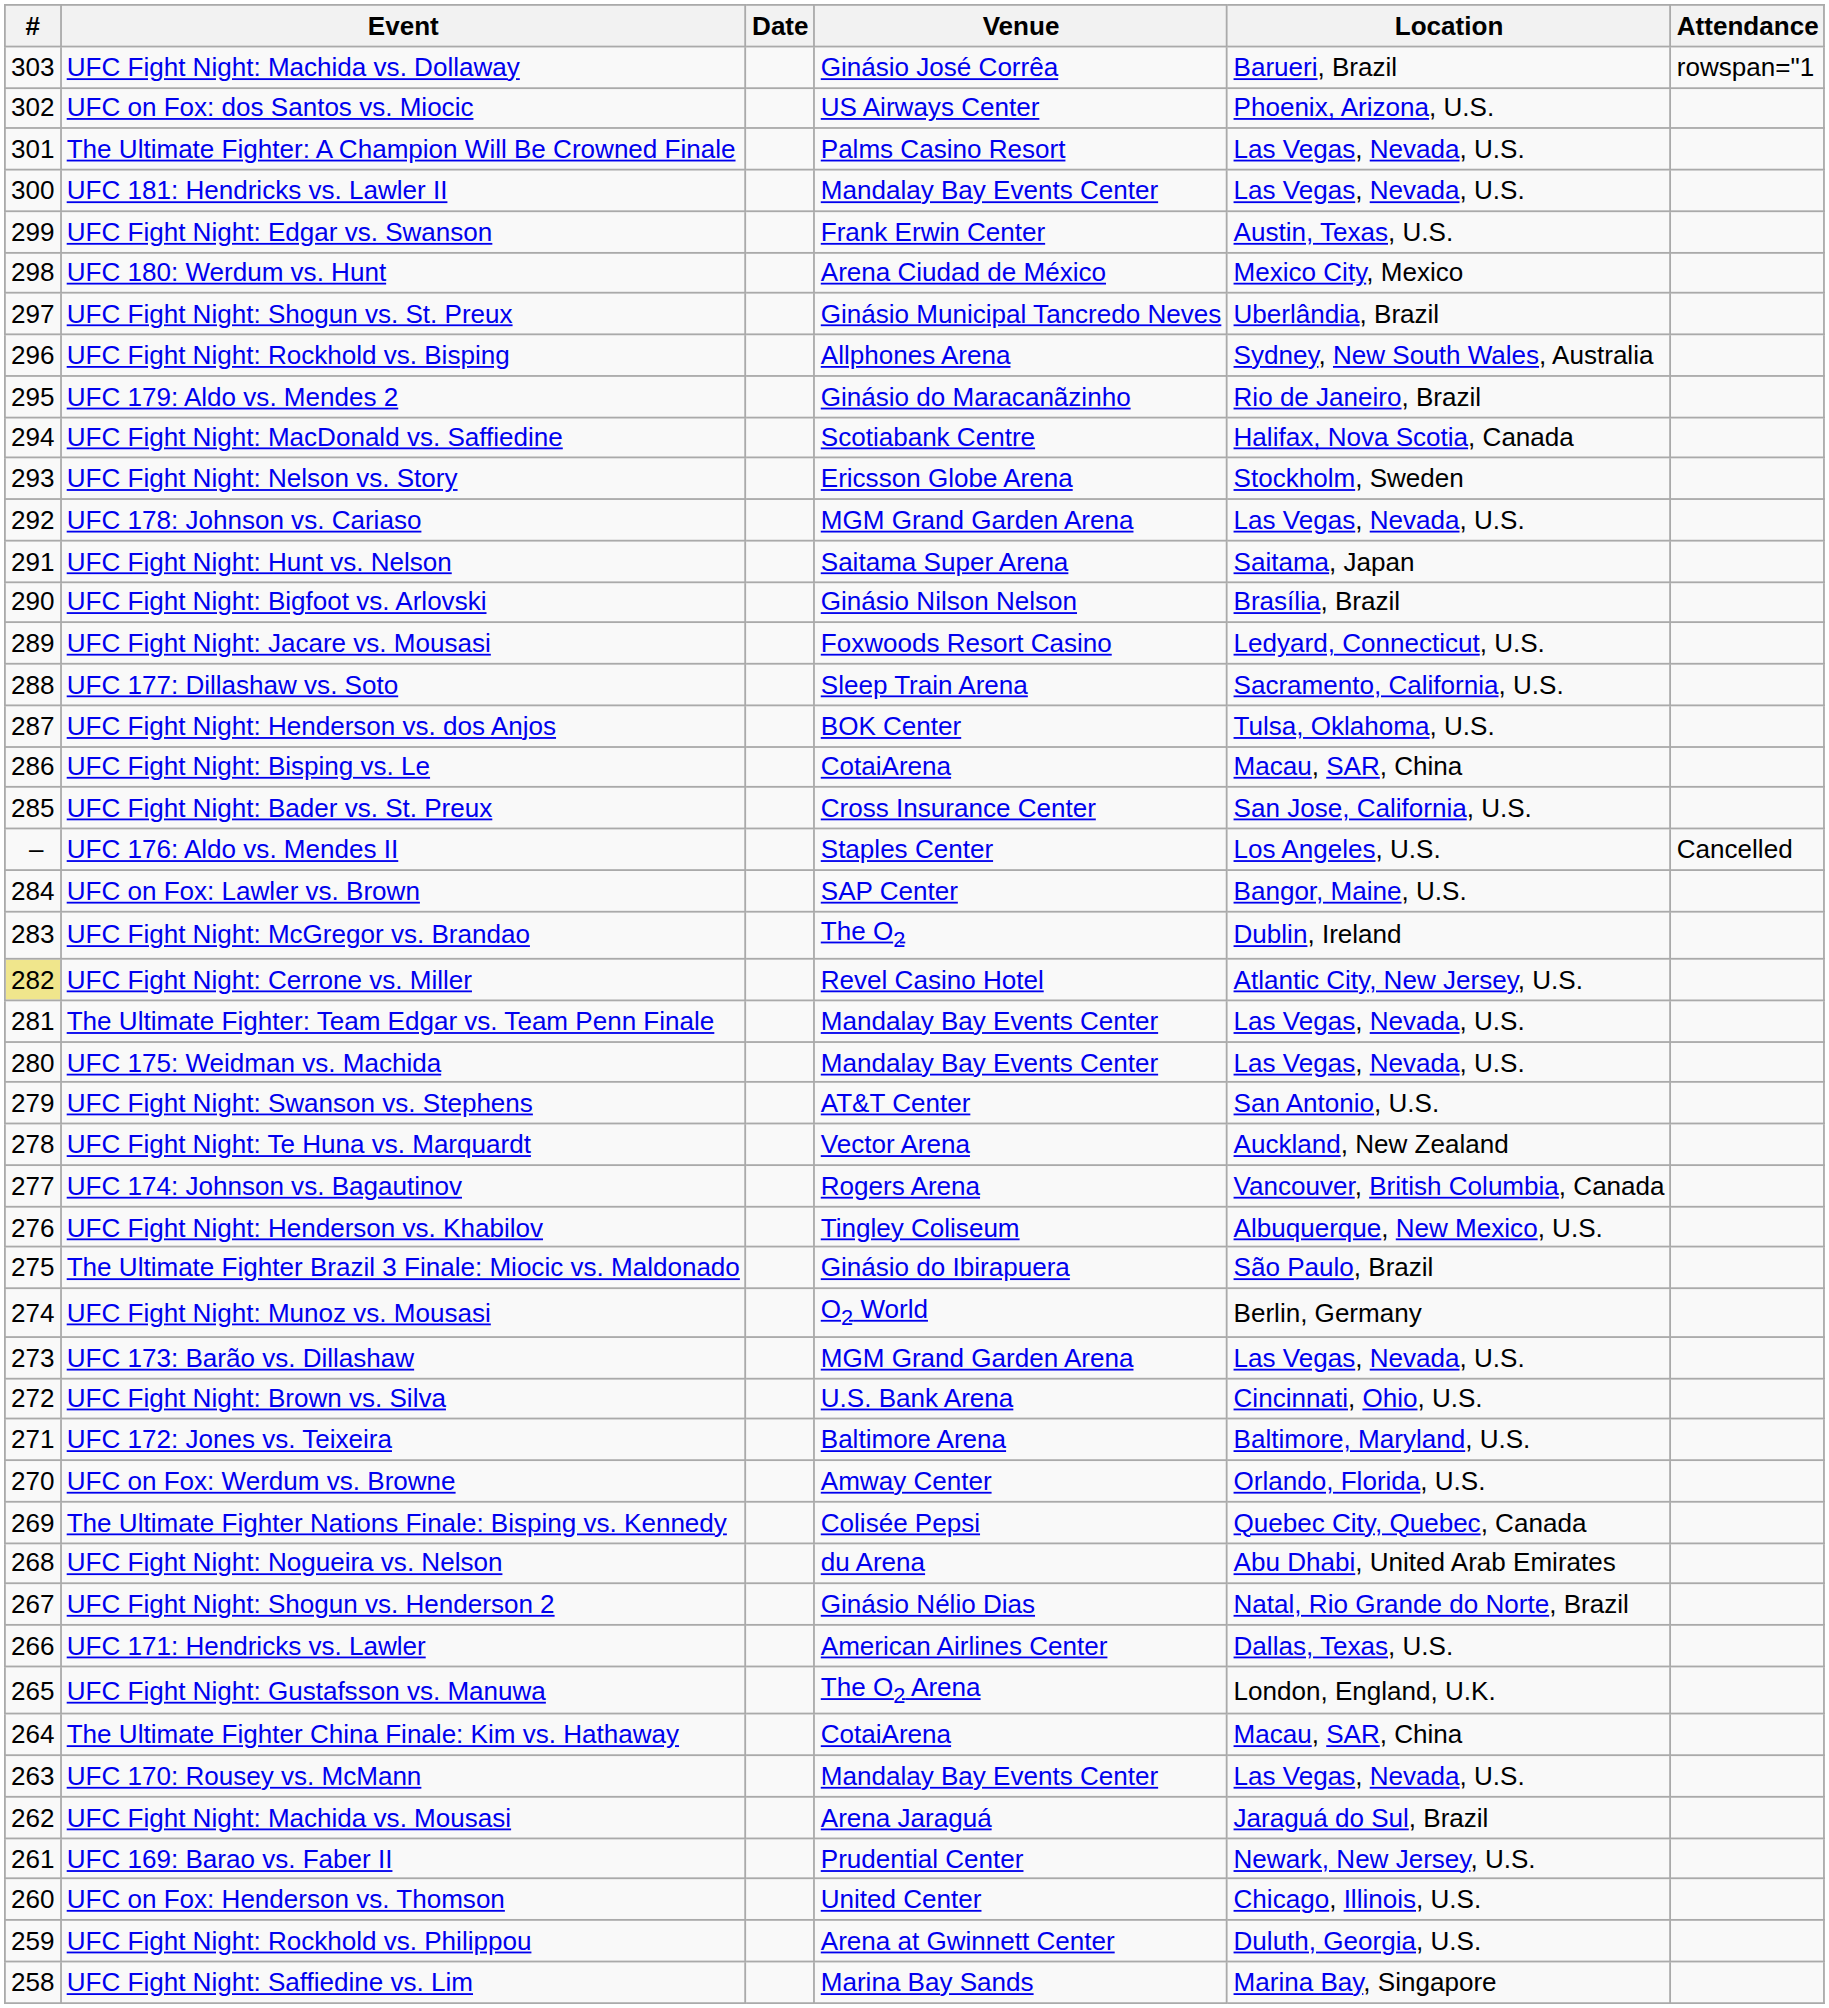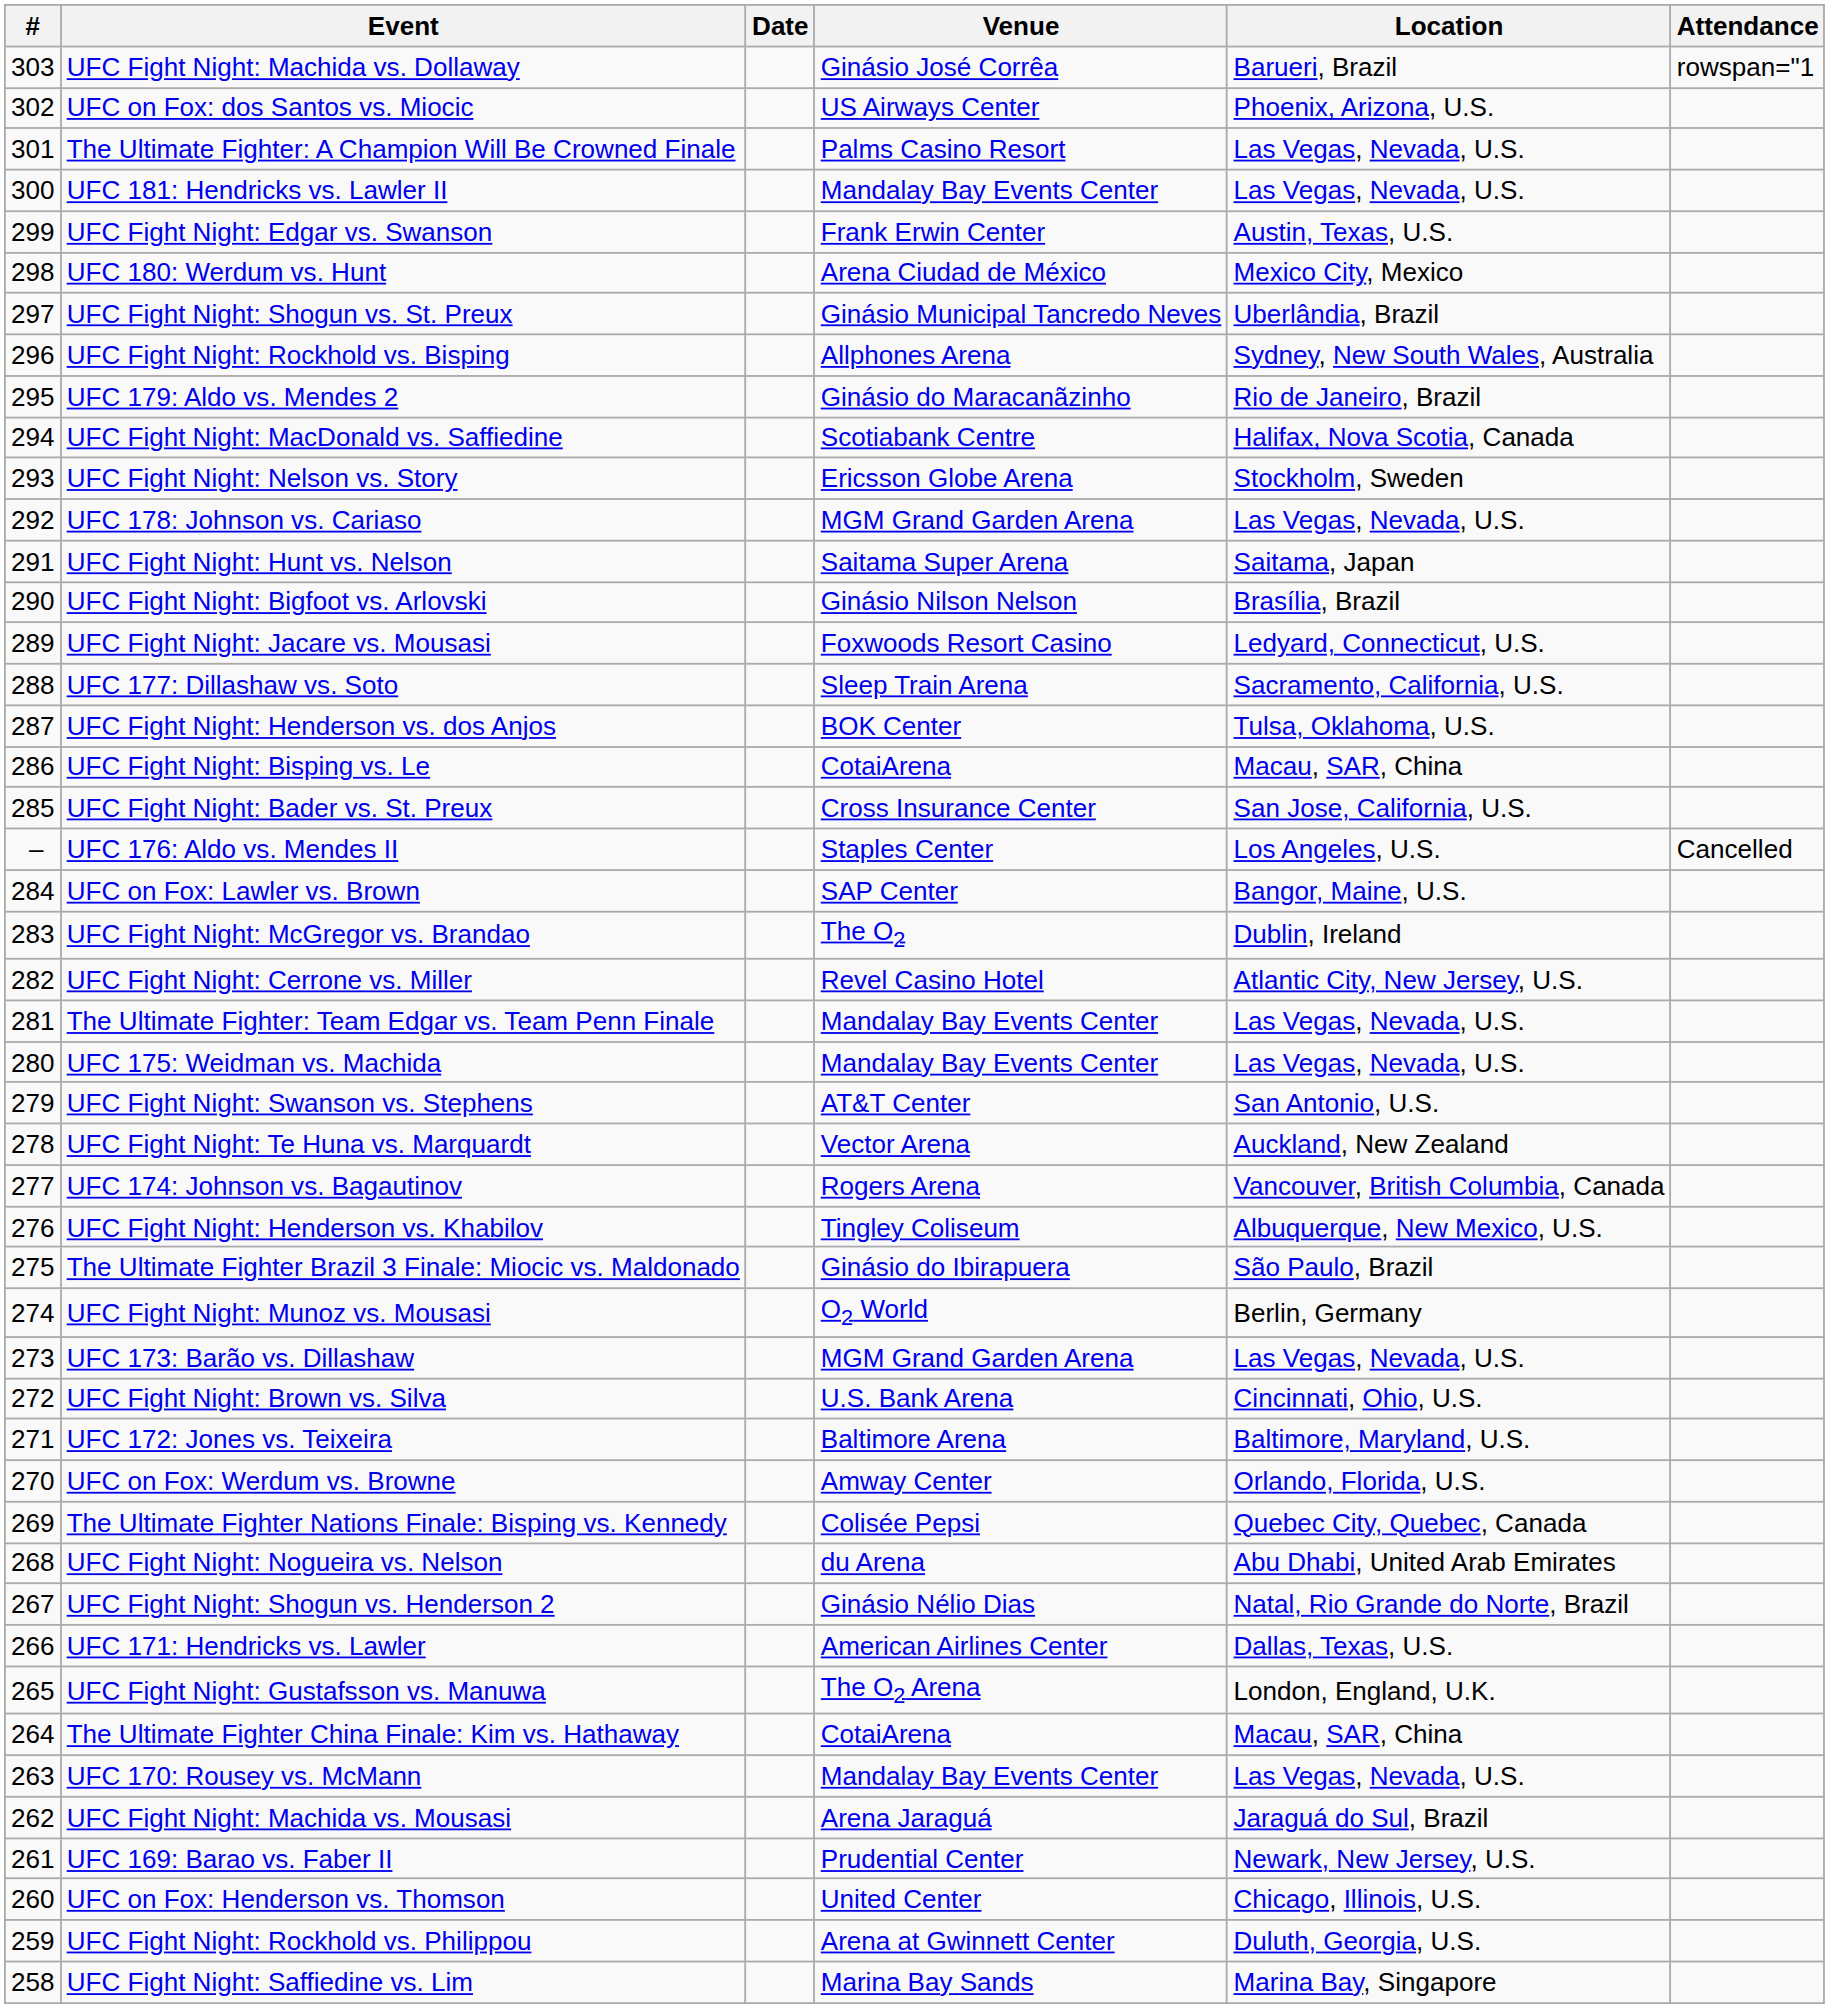(33, 980) khaki background -> (33, 980) no background
